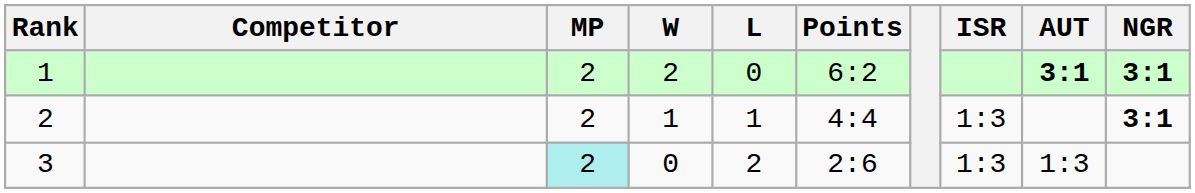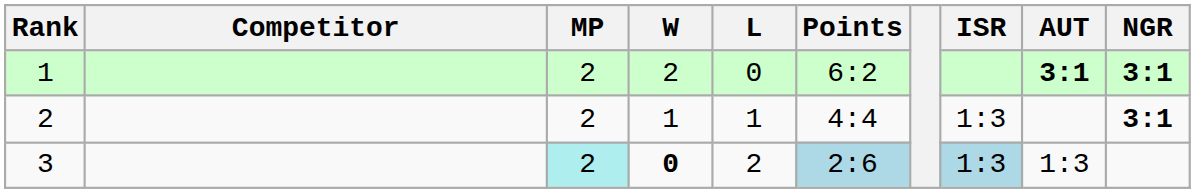(671, 165) normal -> (671, 165) bold
(853, 165) no background -> (853, 165) lightblue background
(981, 165) no background -> (981, 165) lightblue background
